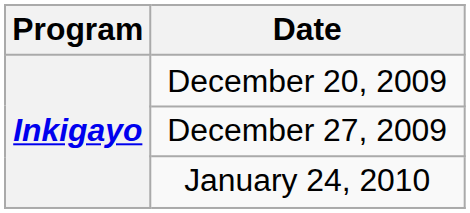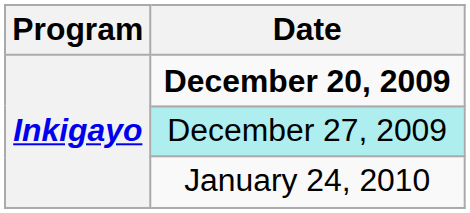(307, 80) normal -> (307, 80) bold
(307, 130) no background -> (307, 130) paleturquoise background
